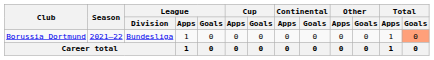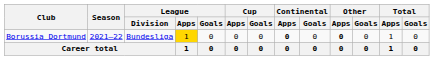(186, 36) no background -> (186, 36) gold background
(287, 36) normal -> (287, 36) bold
(341, 36) normal -> (341, 36) bold
(416, 36) lightsalmon background -> (416, 36) no background
